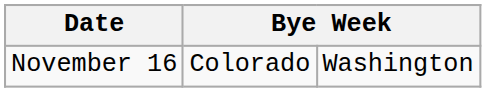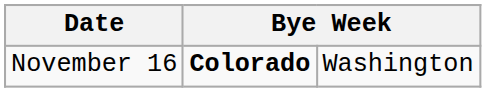(250, 66) normal -> (250, 66) bold
